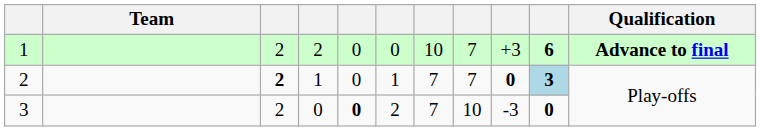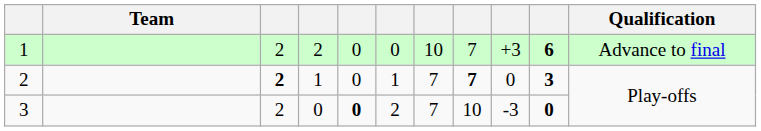(662, 49) bold -> (662, 49) normal
(472, 79) normal -> (472, 79) bold
(511, 79) bold -> (511, 79) normal
(549, 79) lightblue background -> (549, 79) no background
